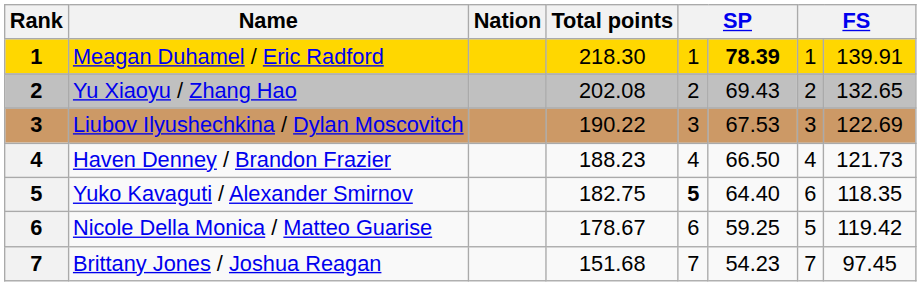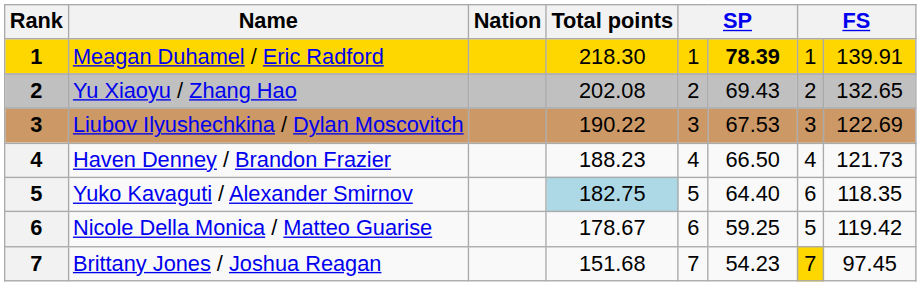(612, 194) no background -> (612, 194) lightblue background
(693, 194) bold -> (693, 194) normal
(810, 263) no background -> (810, 263) gold background
